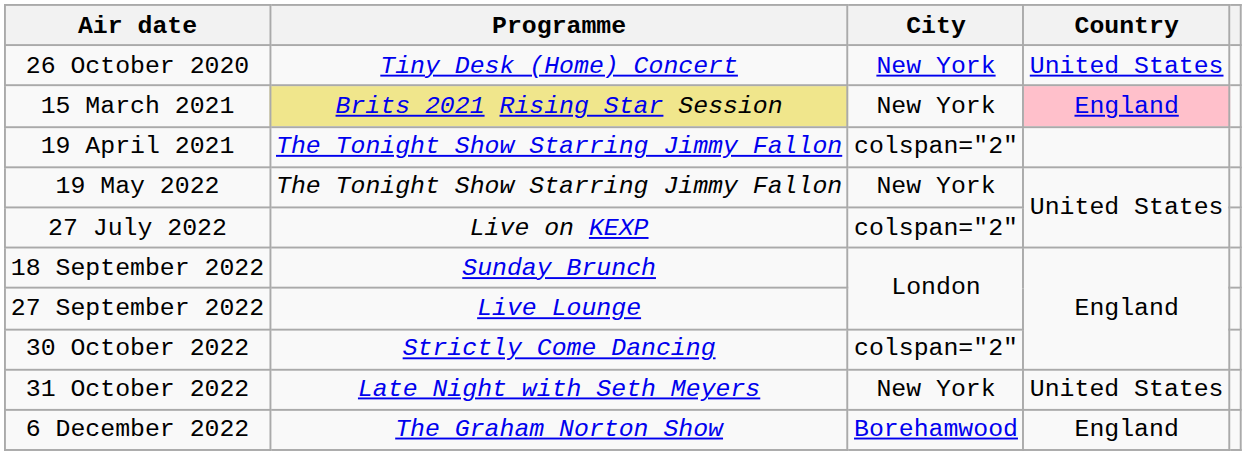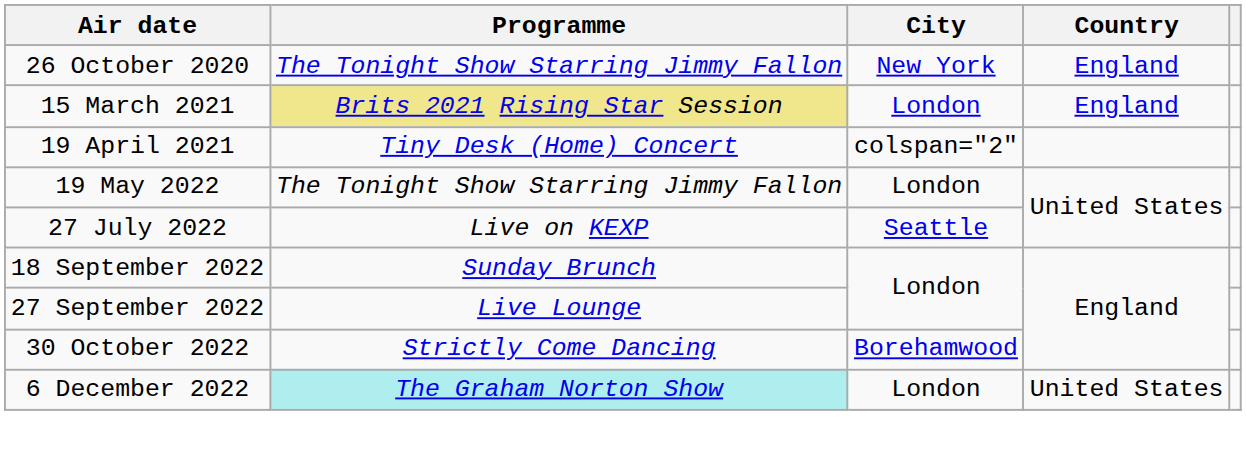(559, 66) Tiny Desk (Home) Concert -> (559, 66) The Tonight Show Starring Jimmy Fallon
(1127, 66) United States -> (1127, 66) England
(936, 106) New York -> (936, 106) London
(1127, 106) pink background -> (1127, 106) no background
(559, 147) The Tonight Show Starring Jimmy Fallon -> (559, 147) Tiny Desk (Home) Concert
(936, 187) New York -> (936, 187) London
(936, 228) colspan="2" -> (936, 228) Seattle
(936, 349) colspan="2" -> (936, 349) Borehamwood
- row: (138, 389)
(559, 430) no background -> (559, 389) paleturquoise background
(936, 430) Borehamwood -> (936, 389) London
(1127, 430) England -> (1127, 389) United States
